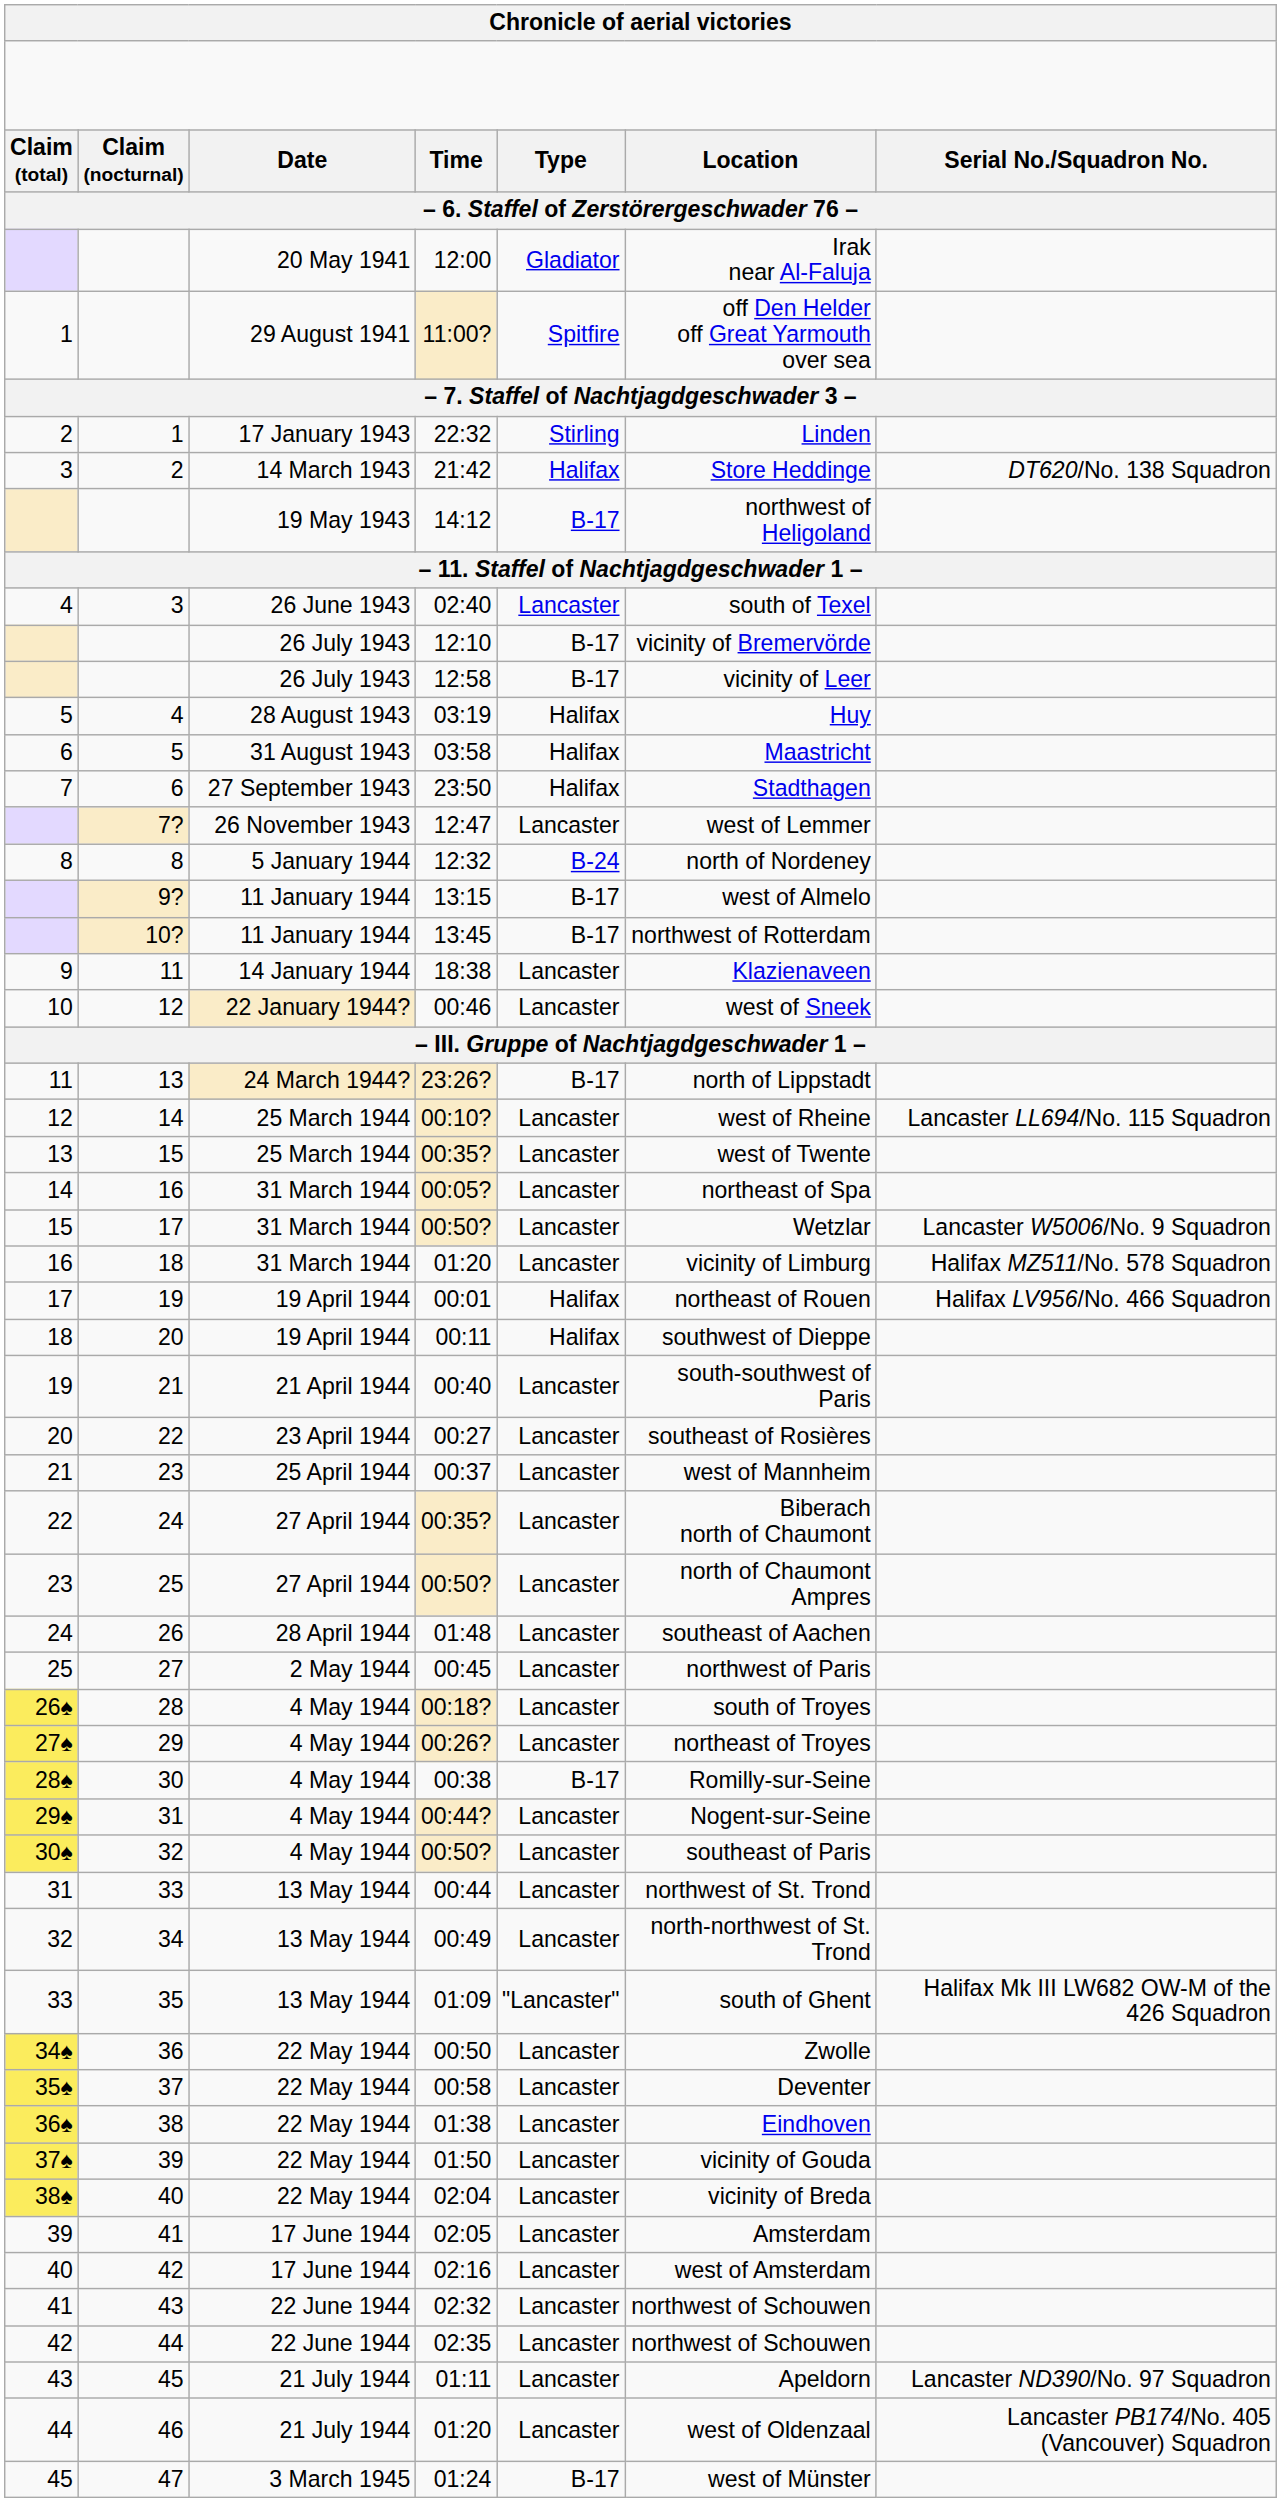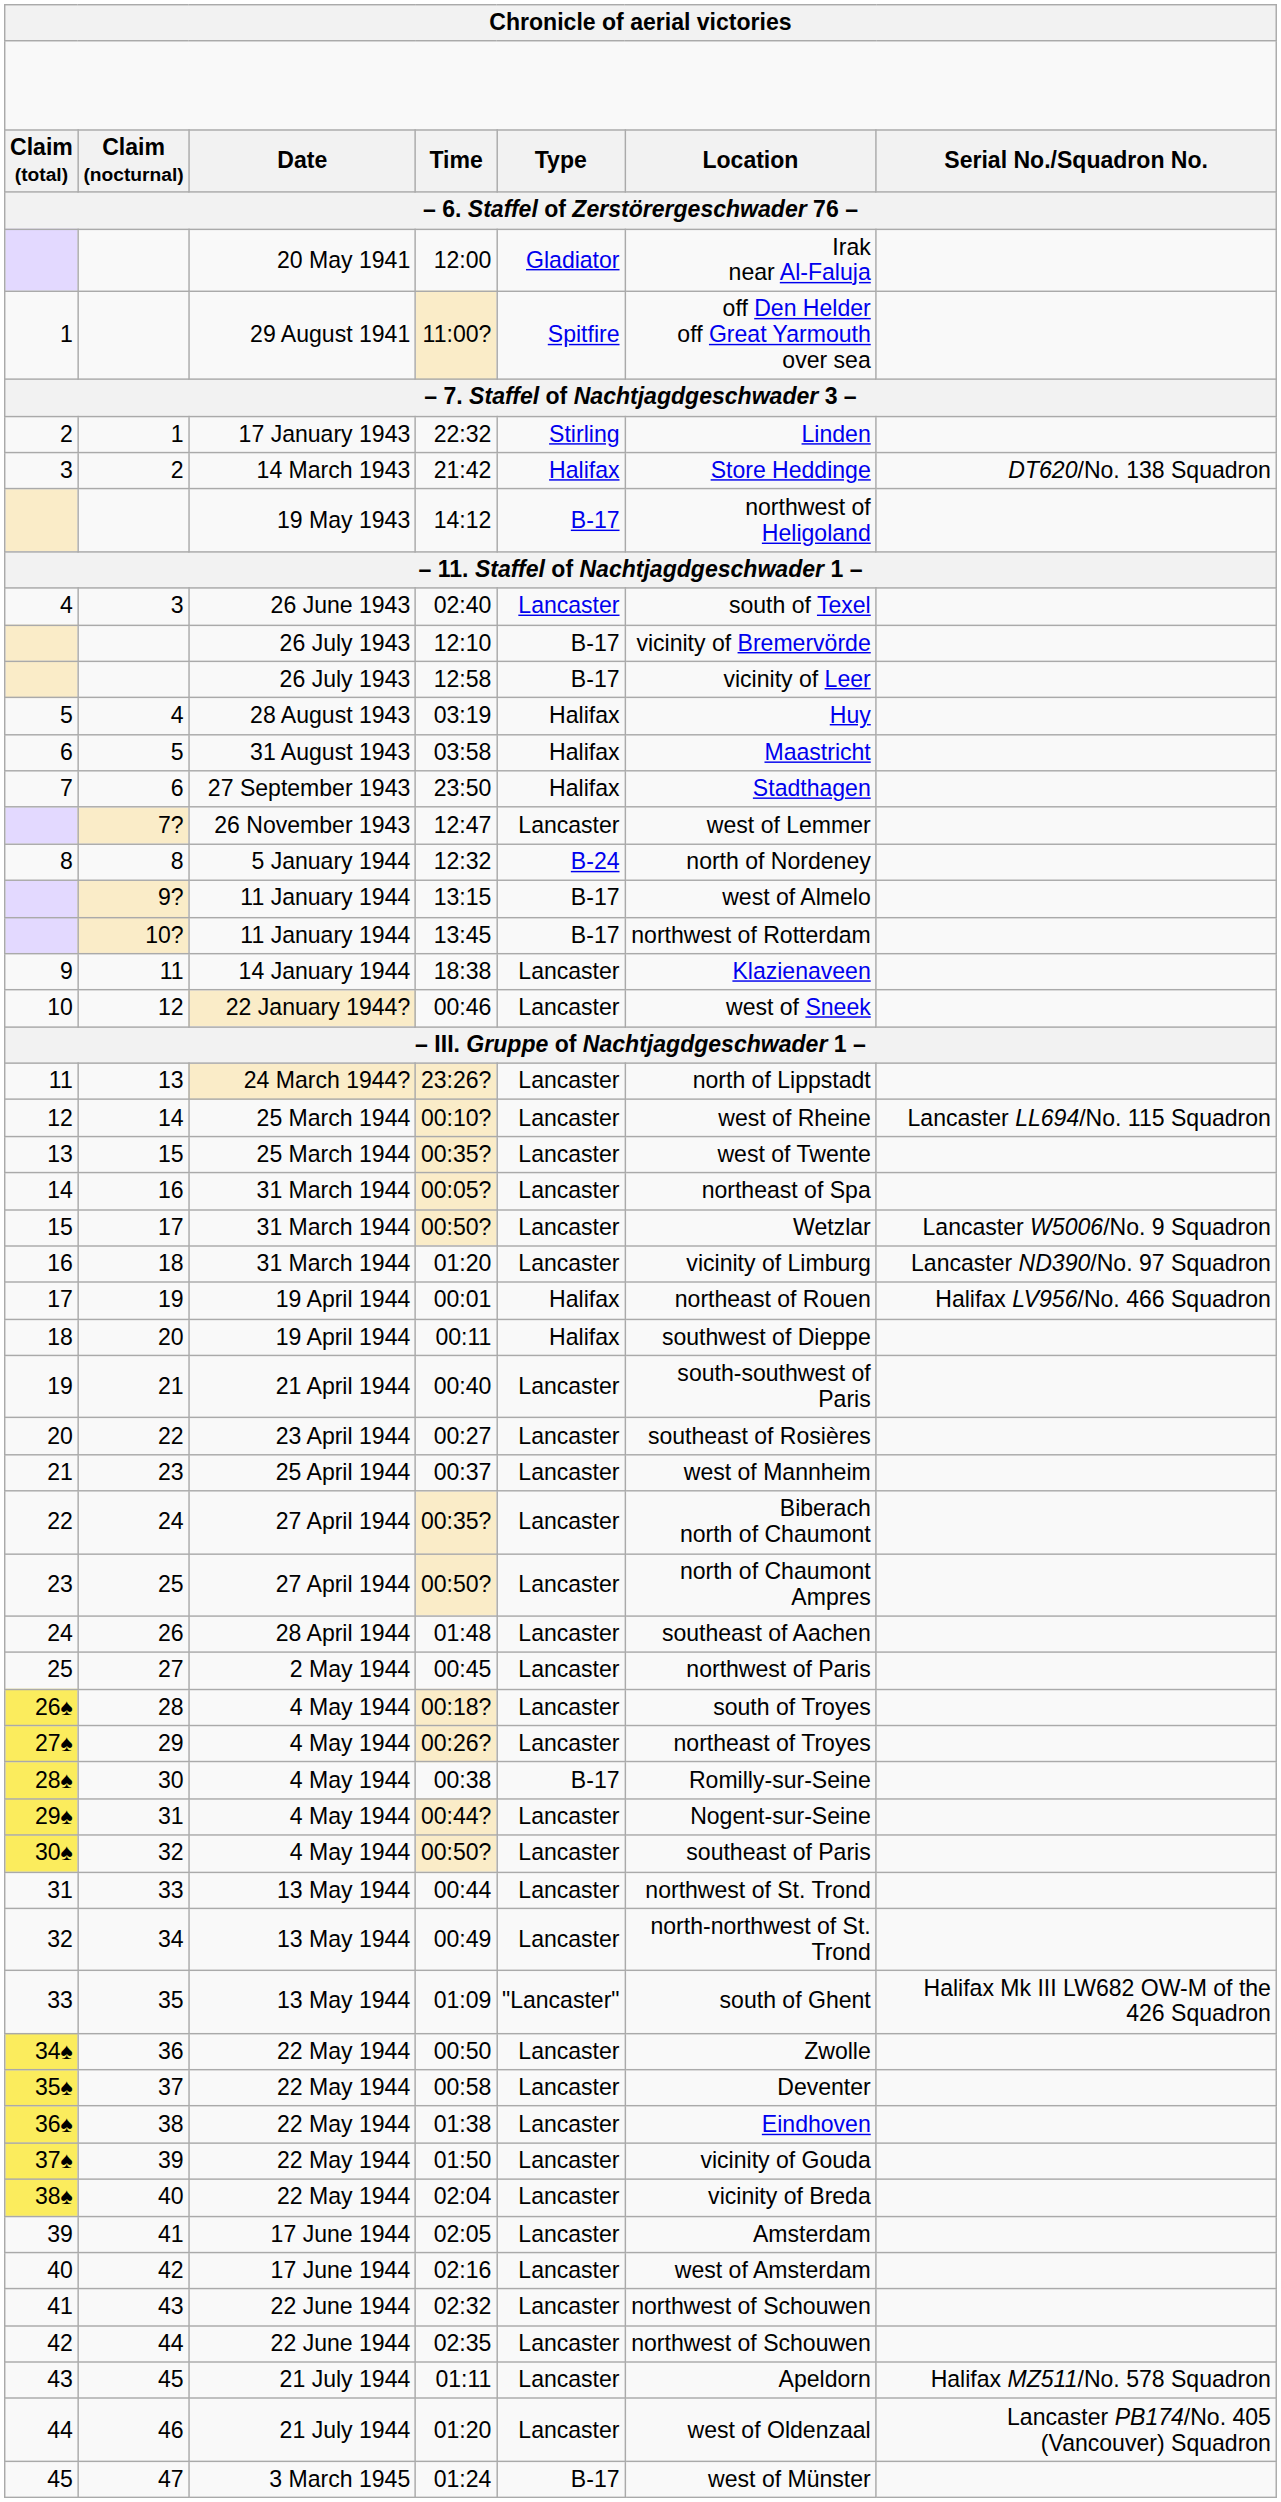(595, 1081) B-17 -> (569, 1081) Lancaster
(1101, 1263) Halifax MZ511/No. 578 Squadron -> (1091, 1263) Lancaster ND390/No. 97 Squadron
(1091, 2380) Lancaster ND390/No. 97 Squadron -> (1101, 2380) Halifax MZ511/No. 578 Squadron
